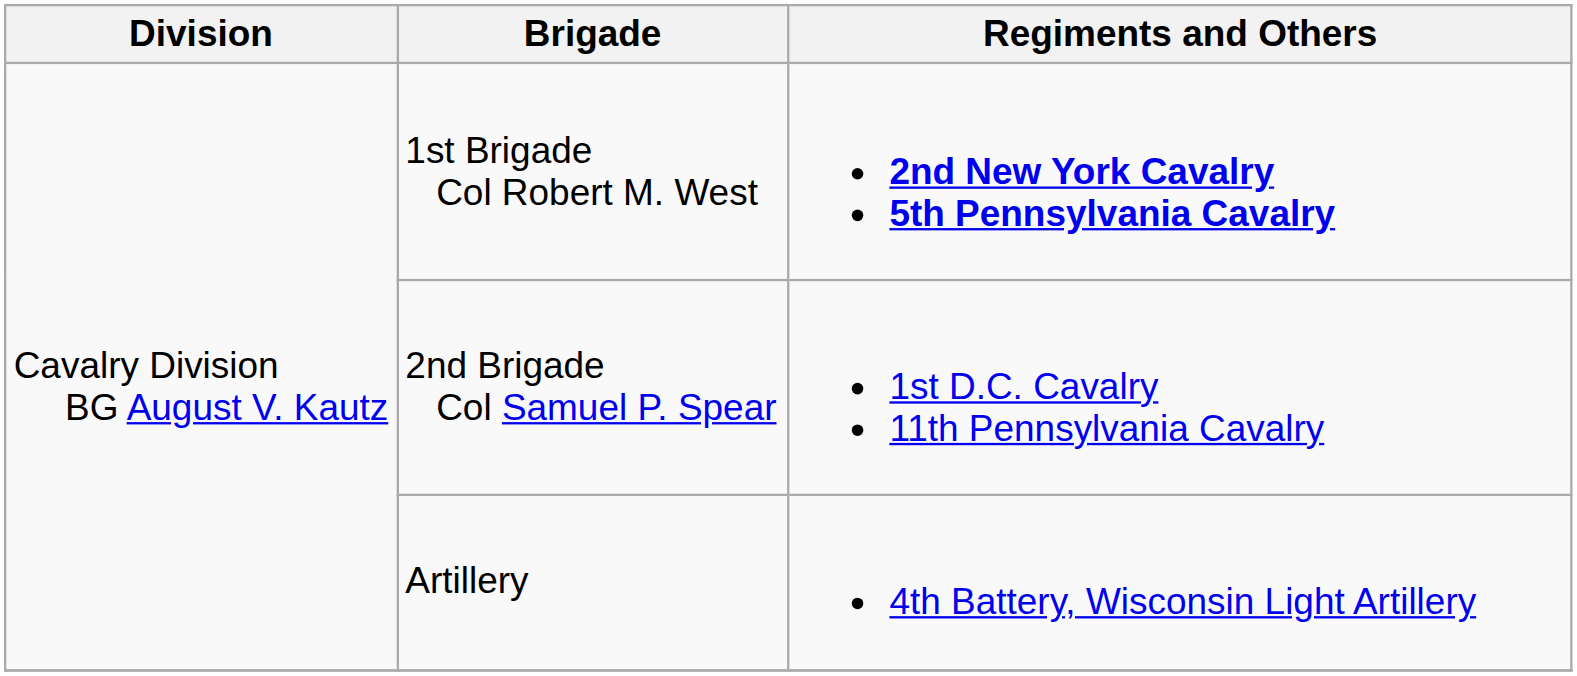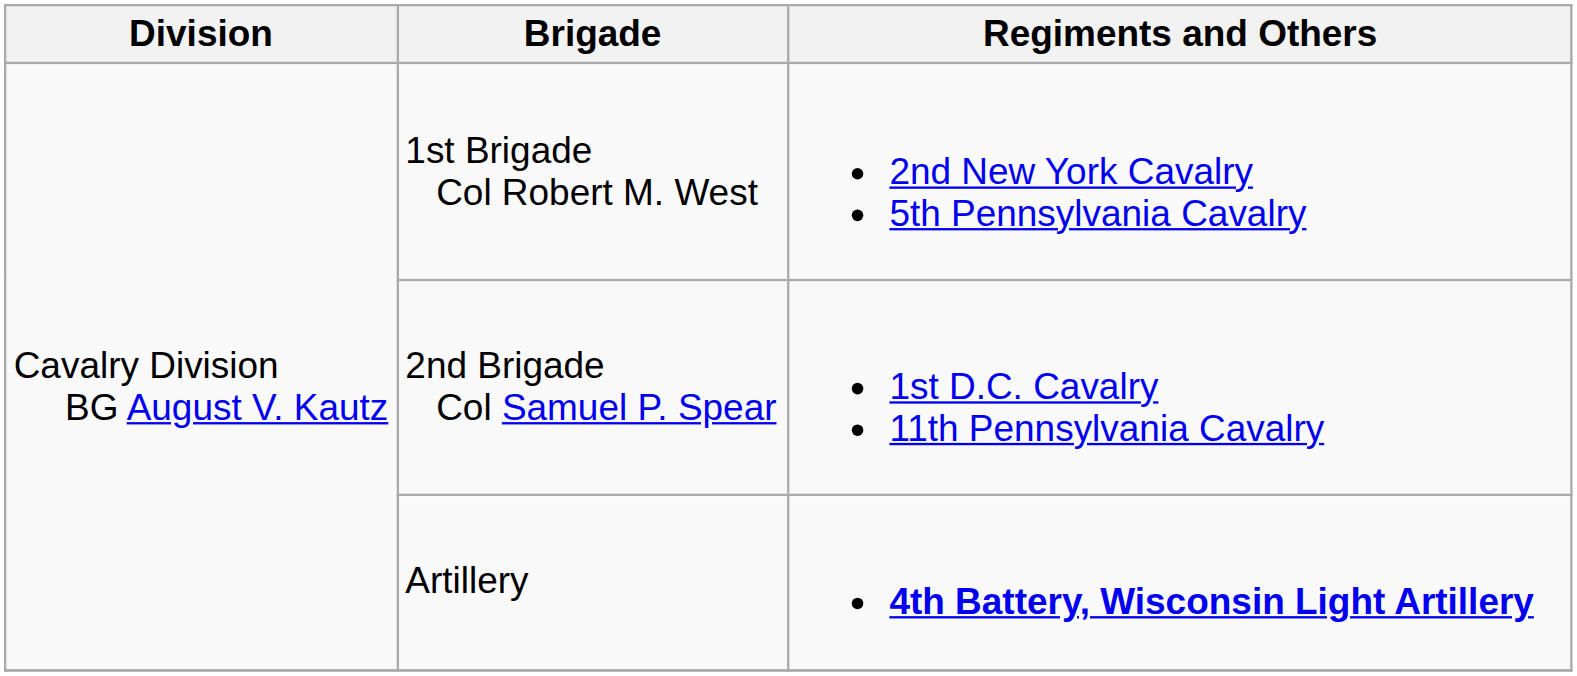(1180, 192) bold -> (1180, 192) normal
(1180, 603) normal -> (1180, 603) bold
